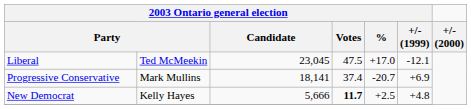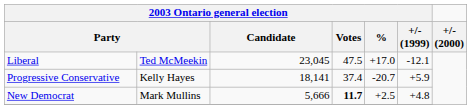(170, 78) Mark Mullins -> (167, 78) Kelly Hayes
(419, 78) +6.9 -> (419, 78) +5.9
(167, 95) Kelly Hayes -> (170, 95) Mark Mullins
